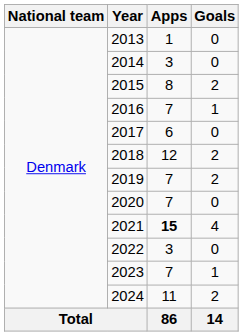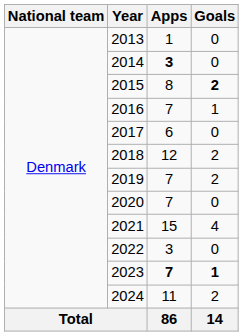(169, 62) normal -> (169, 62) bold
(215, 86) normal -> (215, 86) bold
(169, 226) bold -> (169, 226) normal
(169, 272) normal -> (169, 272) bold
(215, 272) normal -> (215, 272) bold
